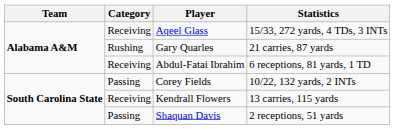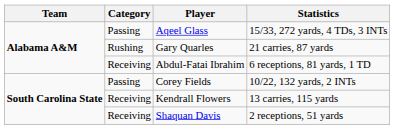(129, 30) Receiving -> (124, 30) Passing
(124, 115) Passing -> (129, 115) Receiving
